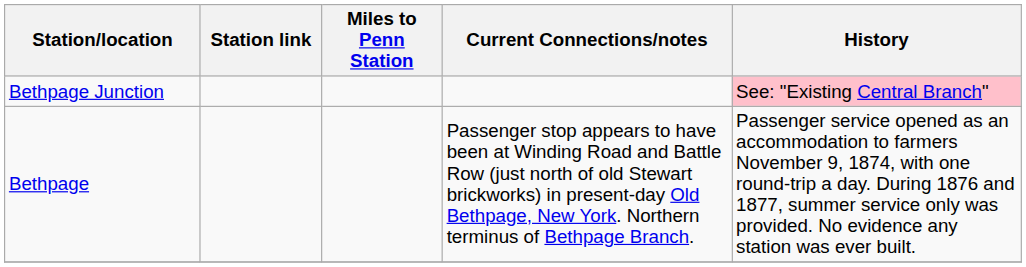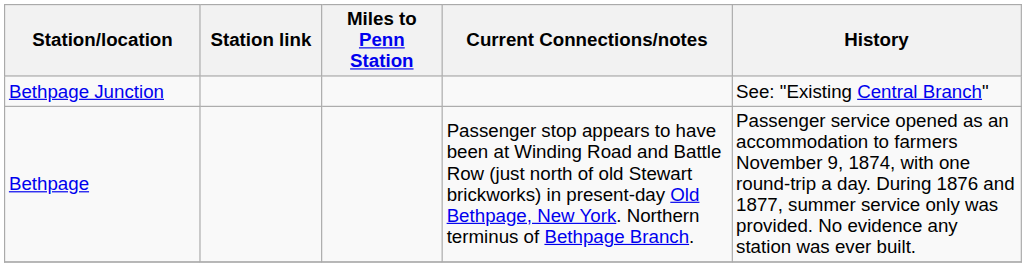(862, 91) pink background -> (862, 91) no background
